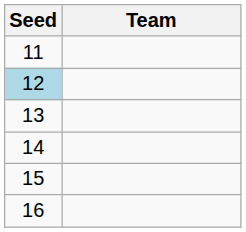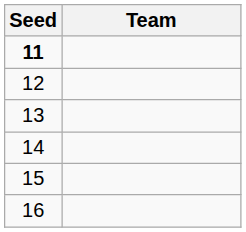(33, 52) normal -> (33, 52) bold
(33, 83) lightblue background -> (33, 83) no background
